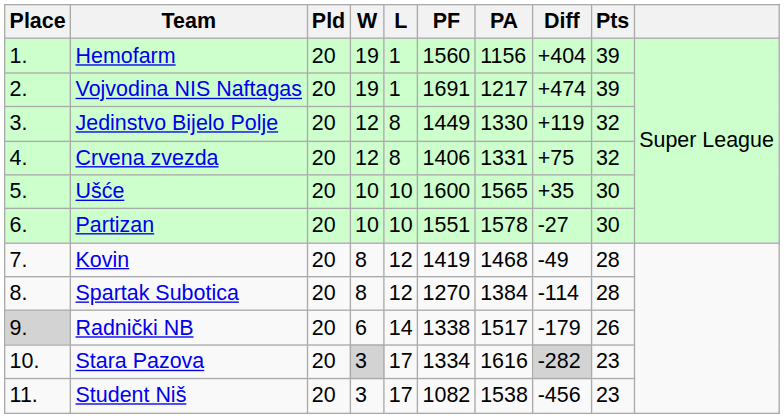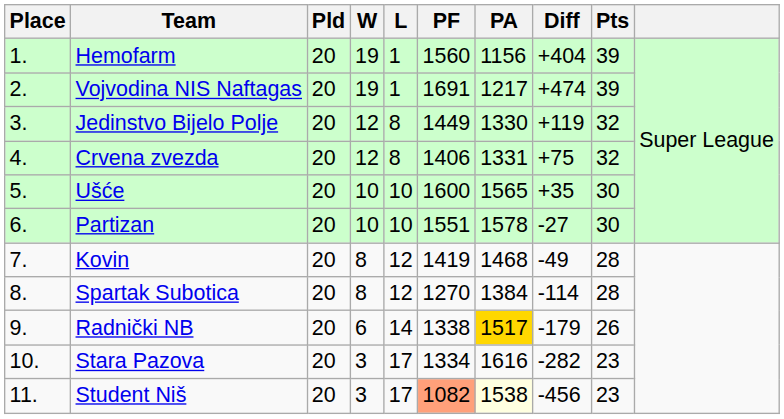(19, 327) lightgrey background -> (19, 327) no background
(504, 327) no background -> (504, 327) gold background
(361, 361) lightgrey background -> (361, 361) no background
(559, 361) lightgrey background -> (559, 361) no background
(446, 395) no background -> (446, 395) lightsalmon background
(504, 395) no background -> (504, 395) lightyellow background
